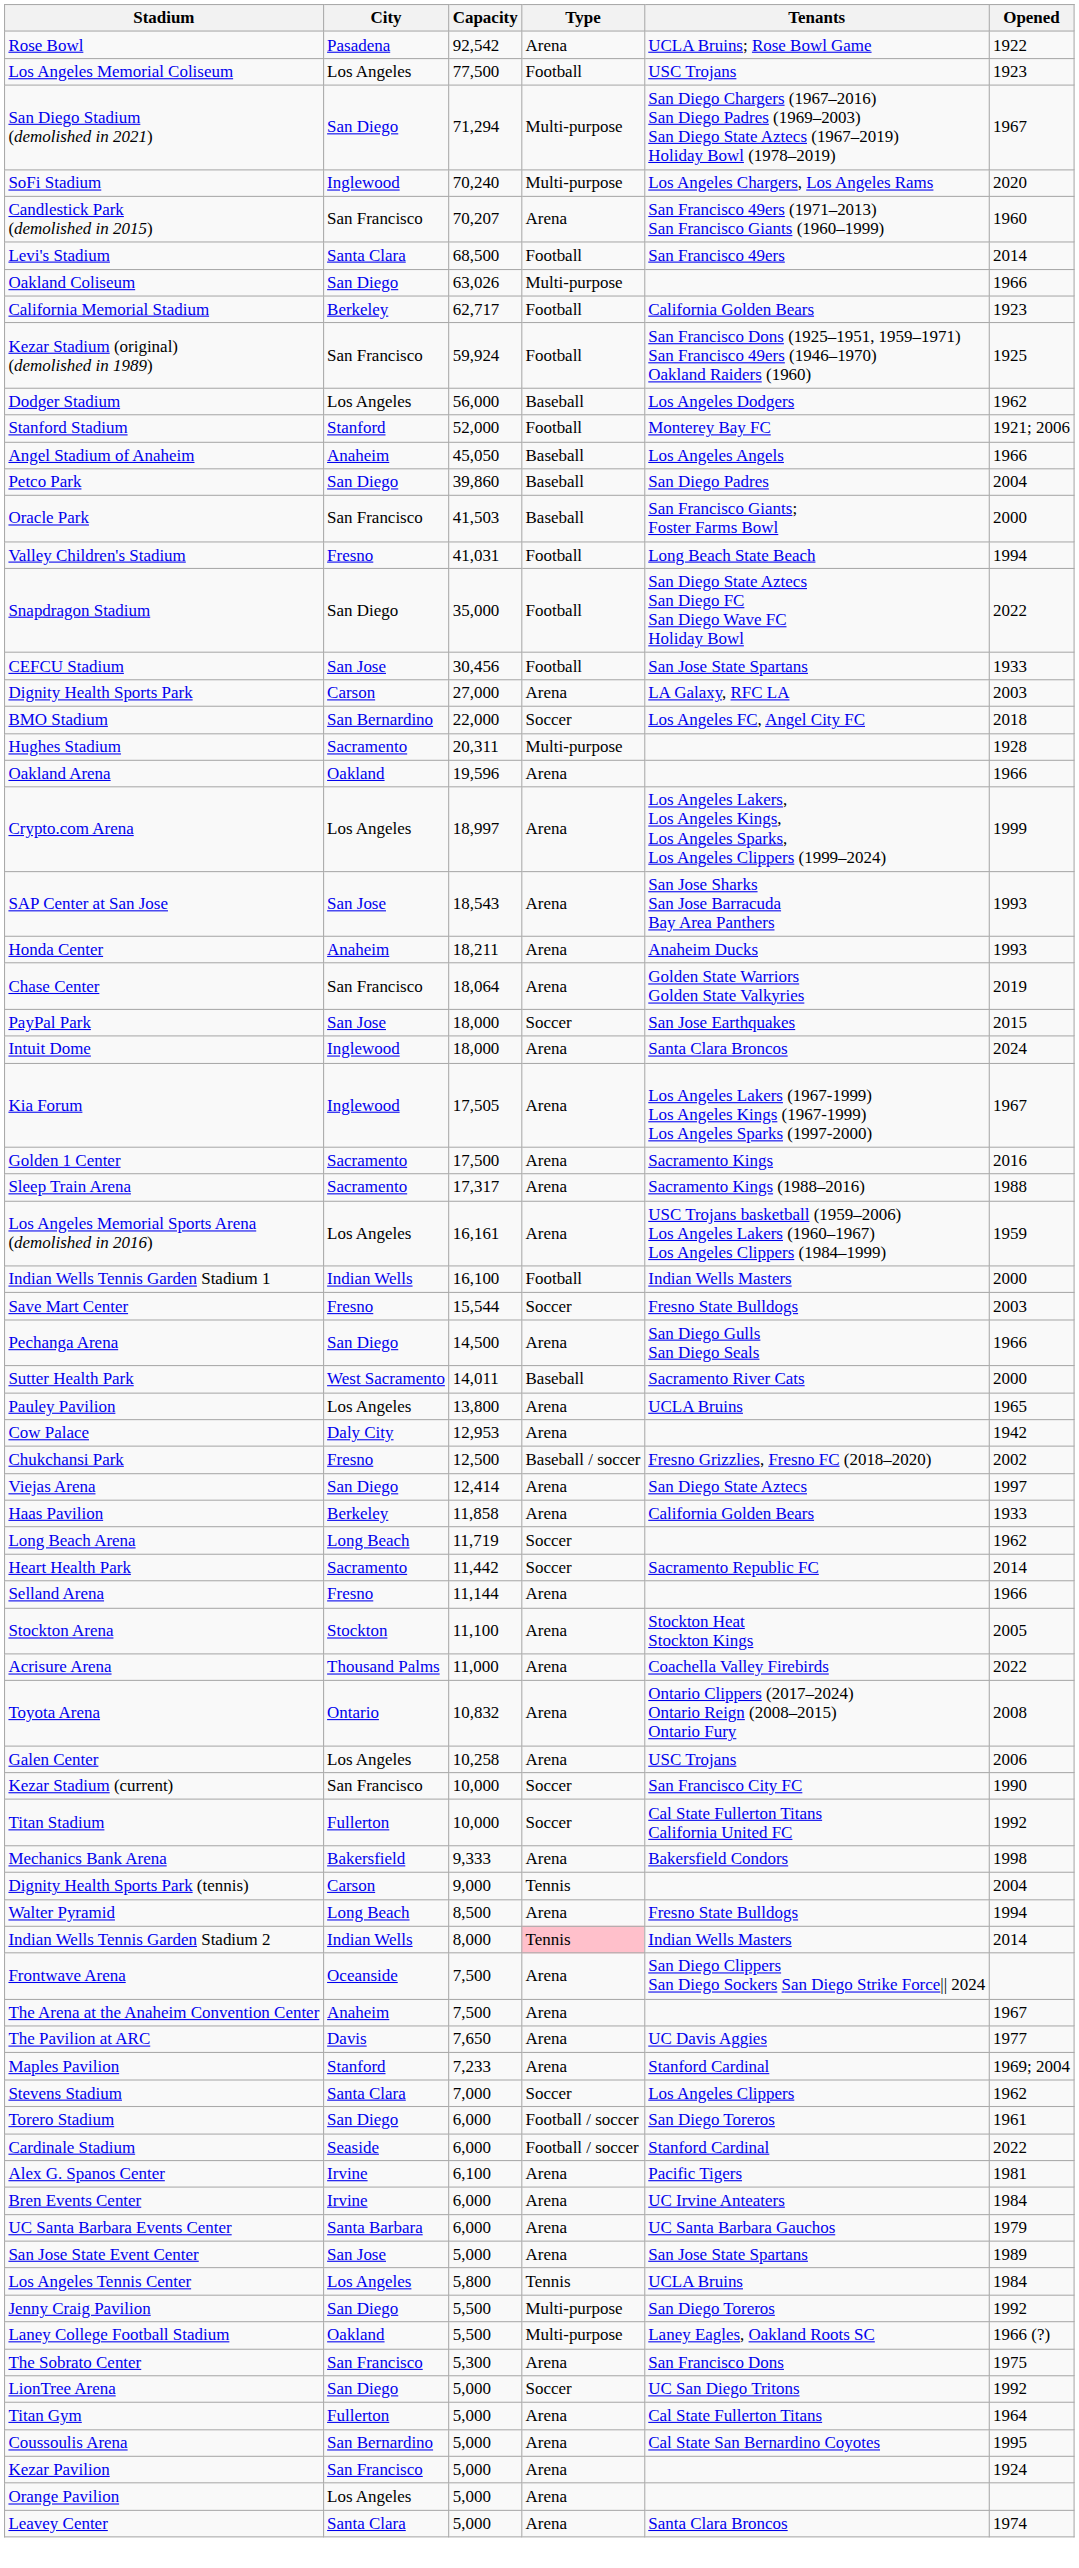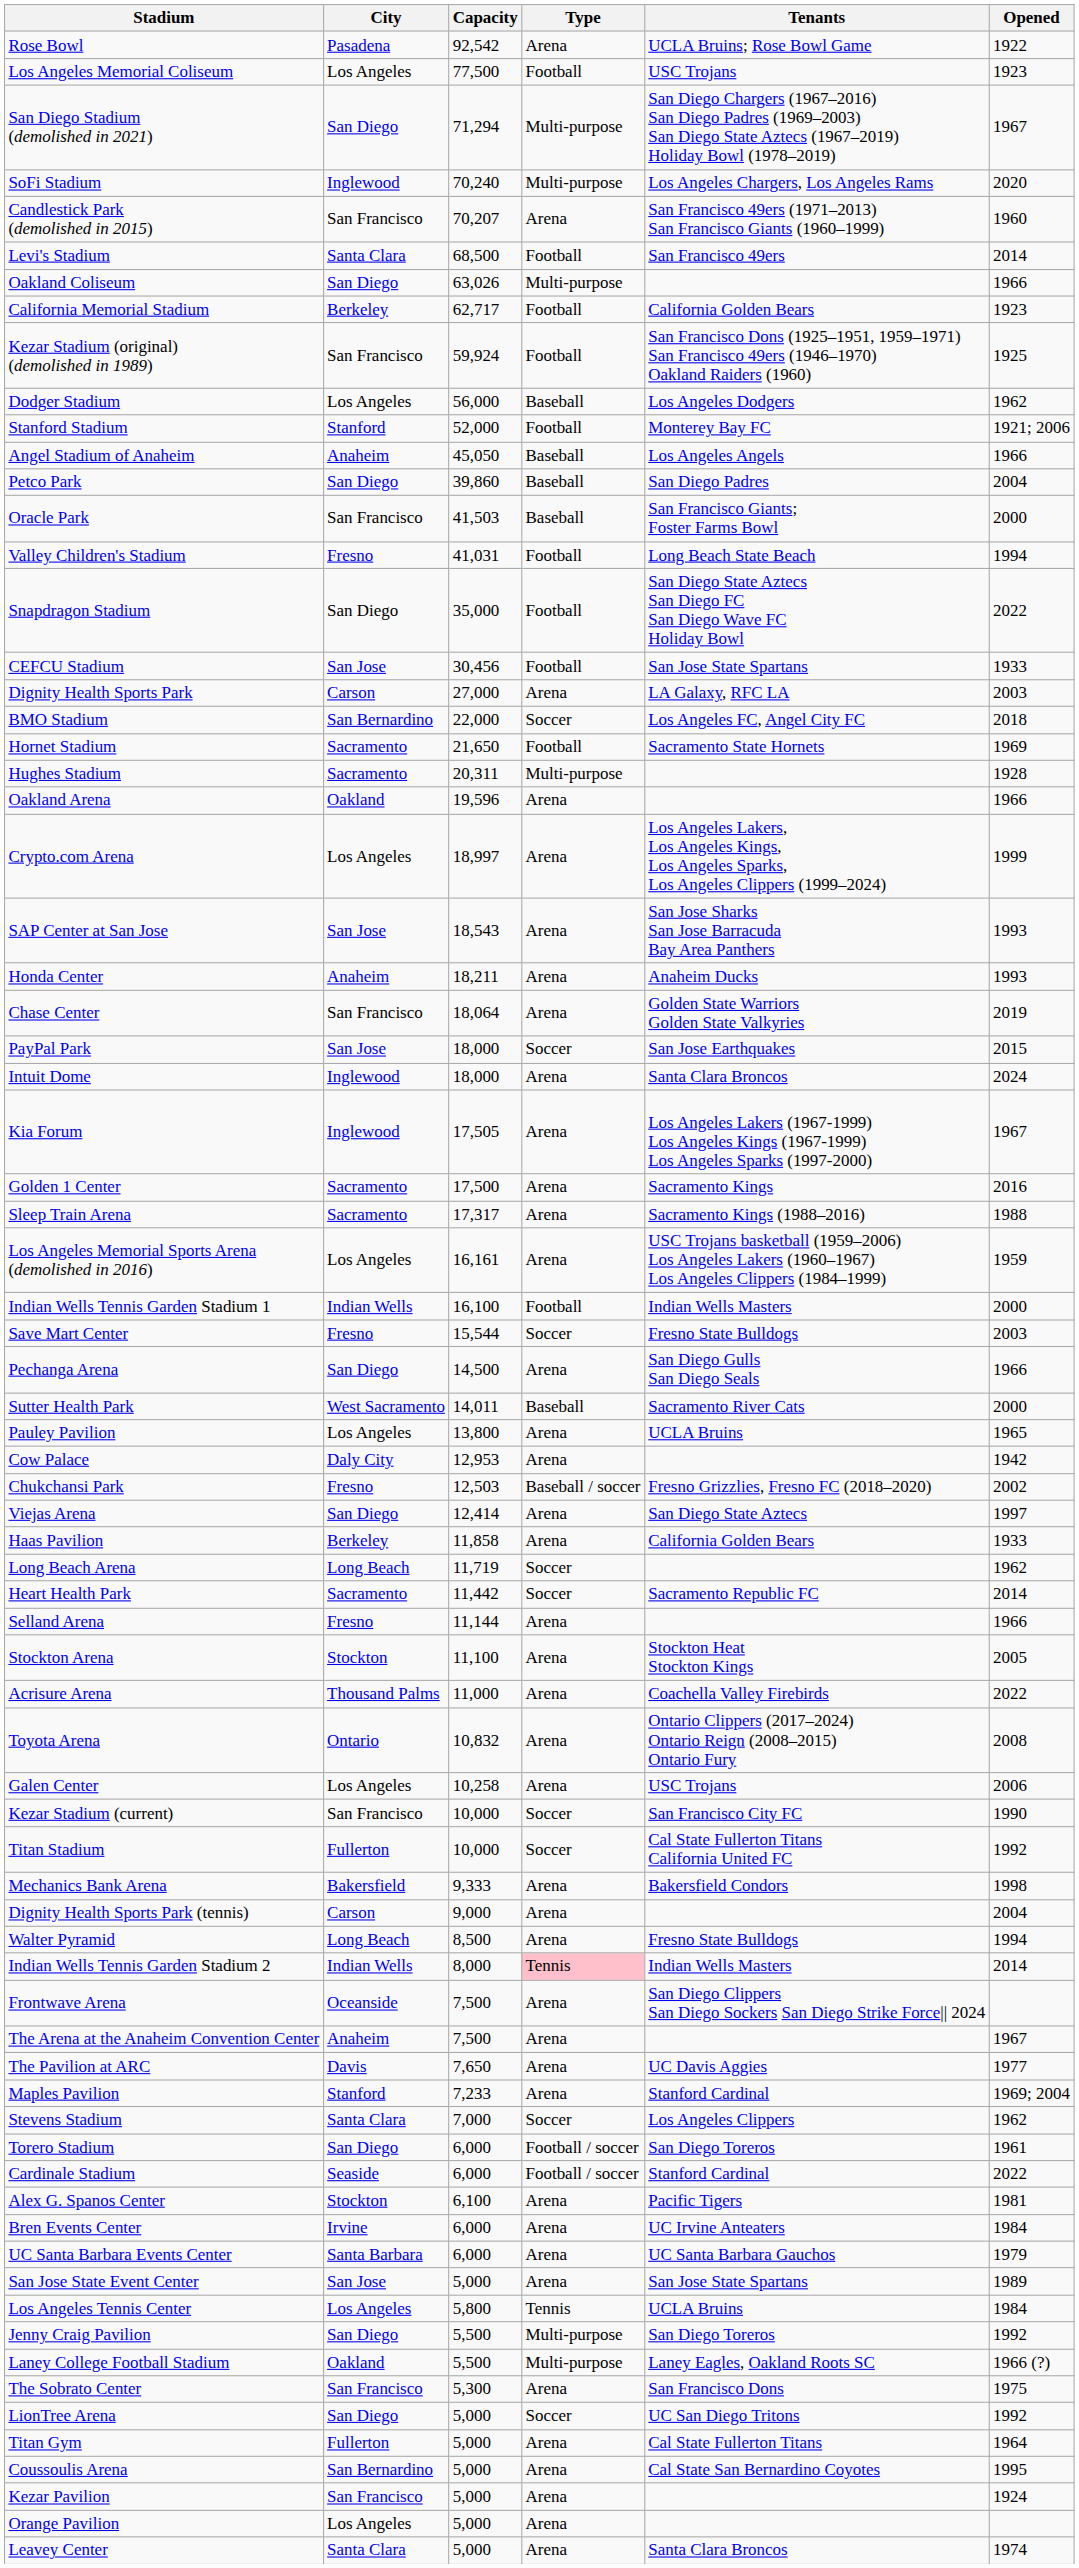+ row: (62, 746)
(476, 1459) 12,500 -> (476, 1486) 12,503
(548, 1885) Tennis -> (546, 1912) Arena
(347, 2173) Irvine -> (357, 2200) Stockton
